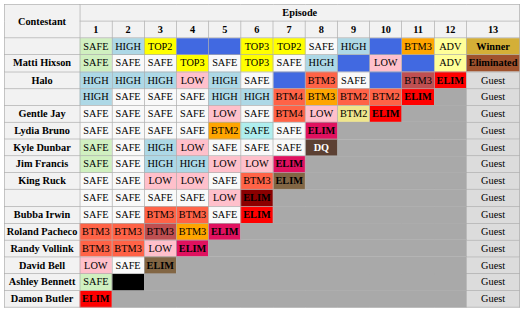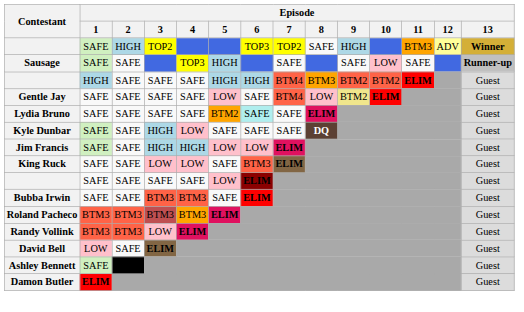+ row: (42, 63)
- row: (42, 63)
- row: (42, 80)
